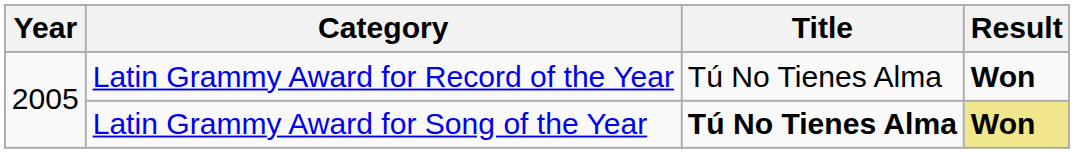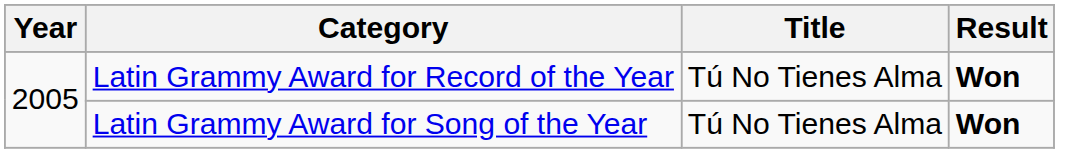(822, 123) bold -> (815, 123) normal
(1003, 123) khaki background -> (988, 123) no background
